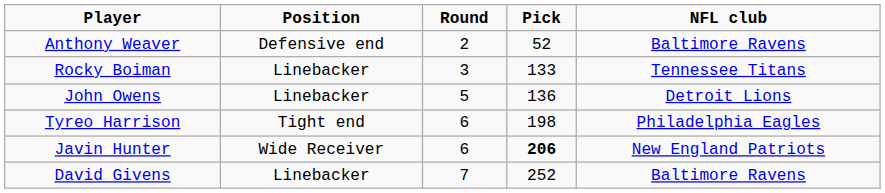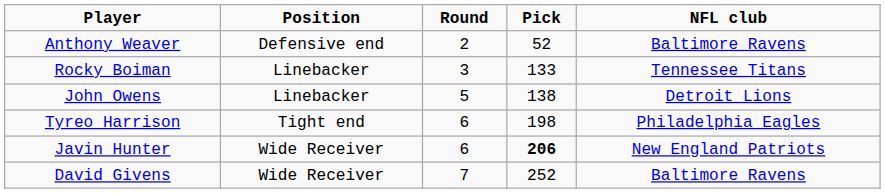(542, 97) 136 -> (542, 97) 138
(321, 175) Linebacker -> (321, 175) Wide Receiver
